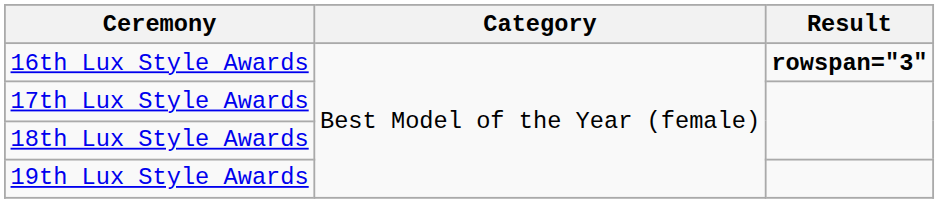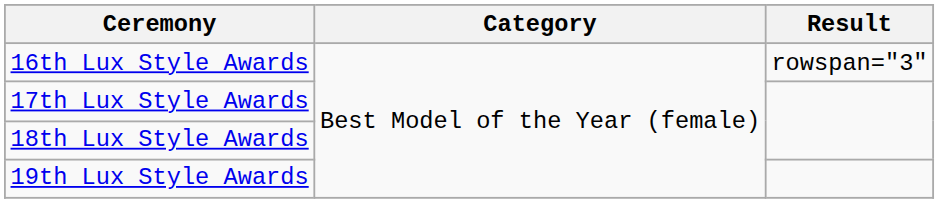(849, 63) bold -> (849, 63) normal
